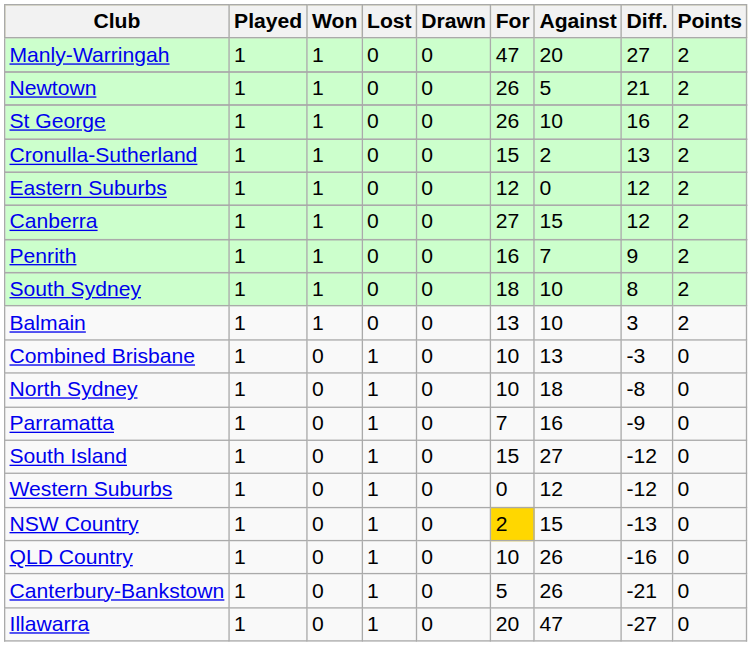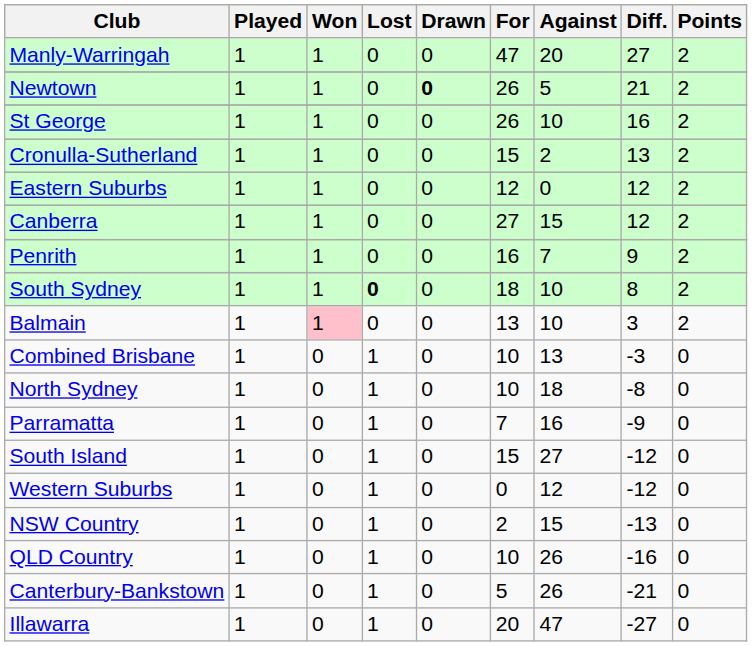(427, 88) normal -> (427, 88) bold
(373, 289) normal -> (373, 289) bold
(318, 322) no background -> (318, 322) pink background
(502, 523) gold background -> (502, 523) no background
